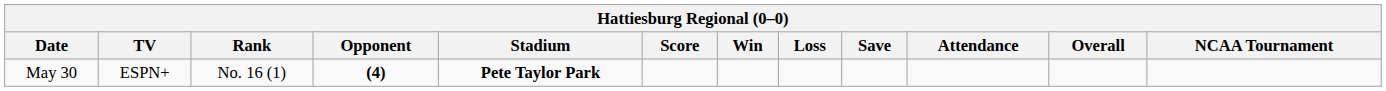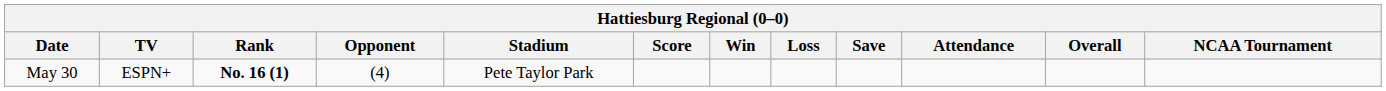(252, 72) normal -> (255, 72) bold
(376, 72) bold -> (380, 72) normal
(540, 72) bold -> (539, 72) normal
